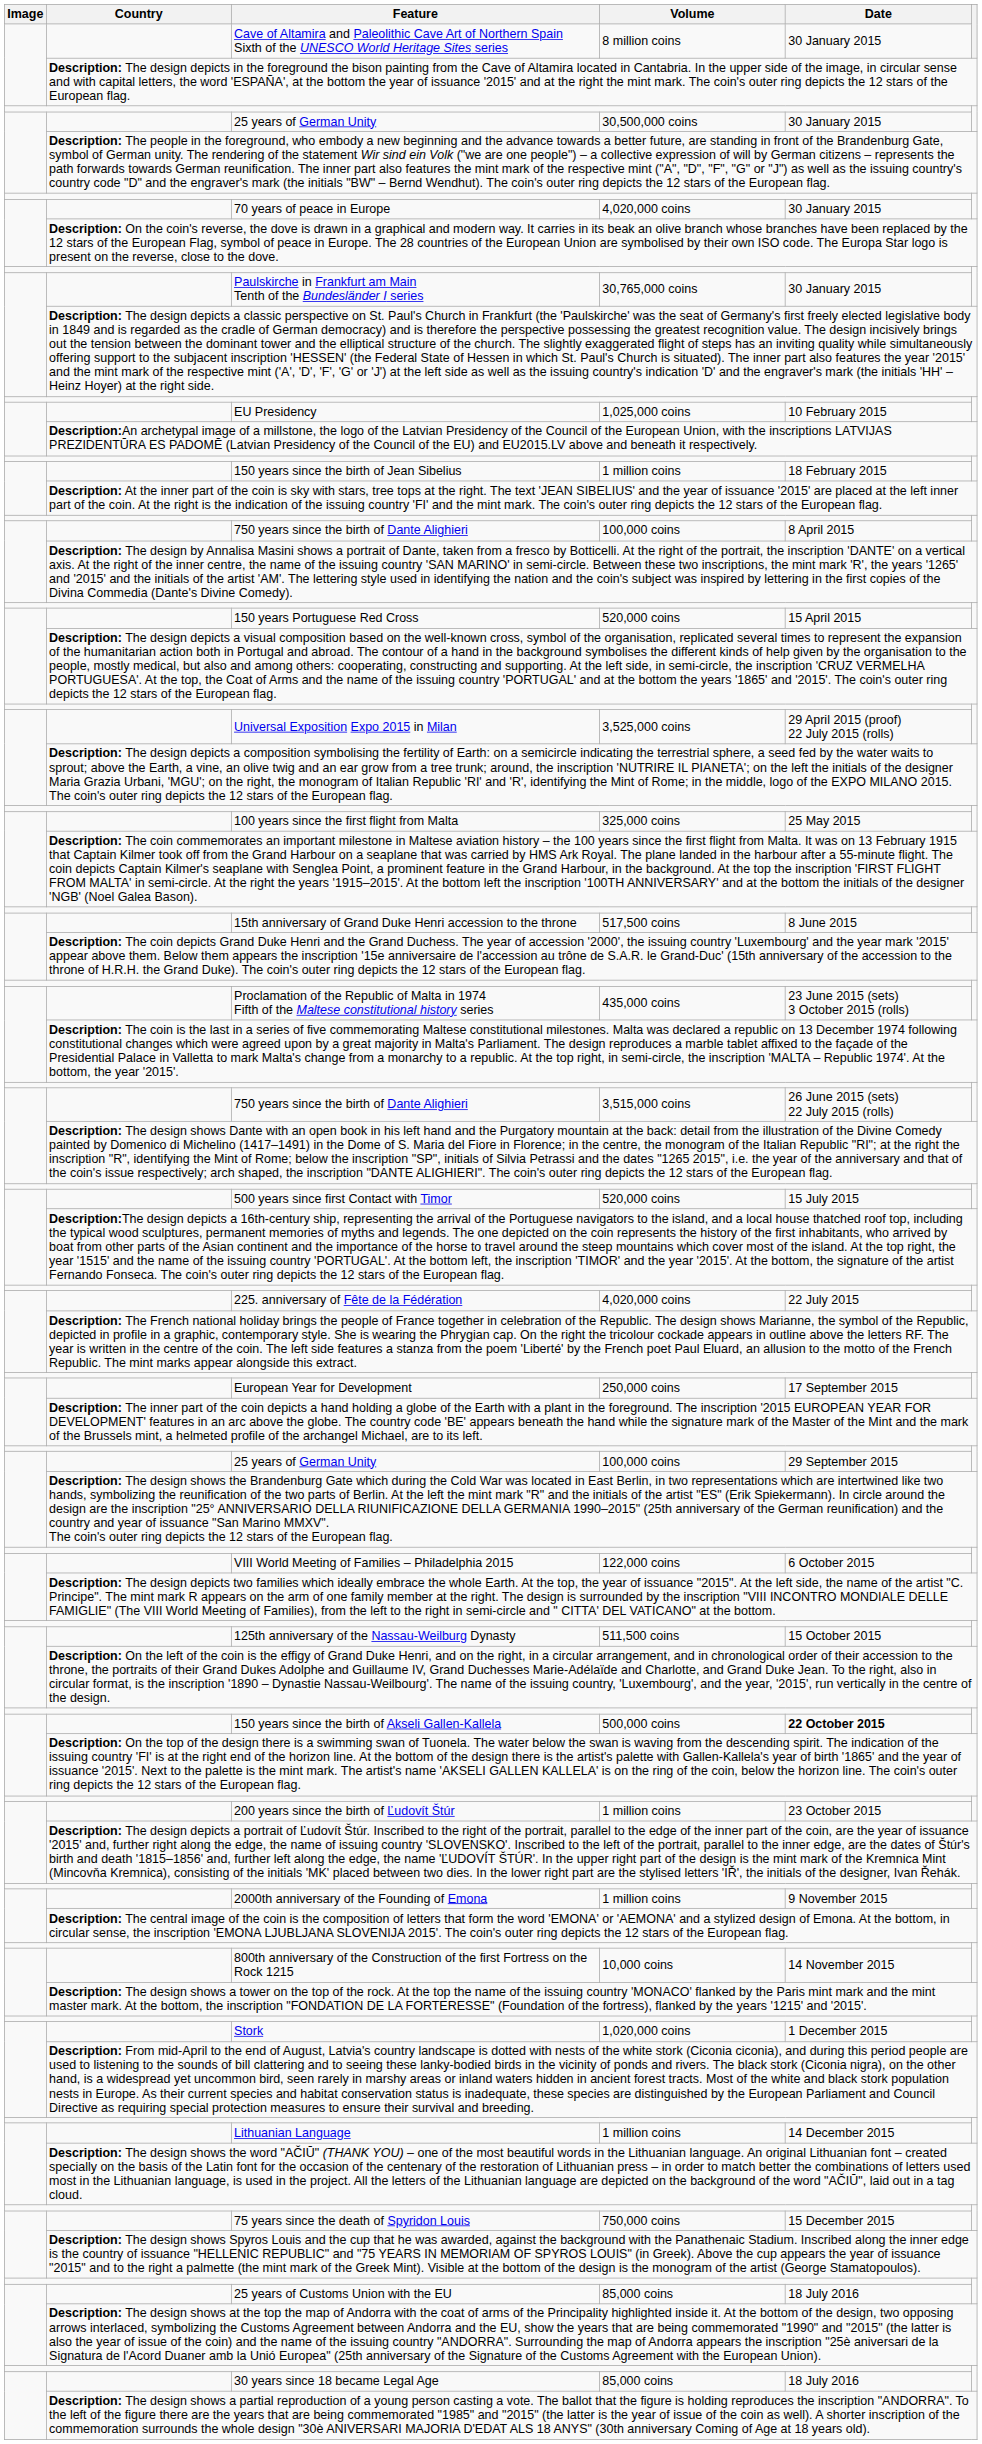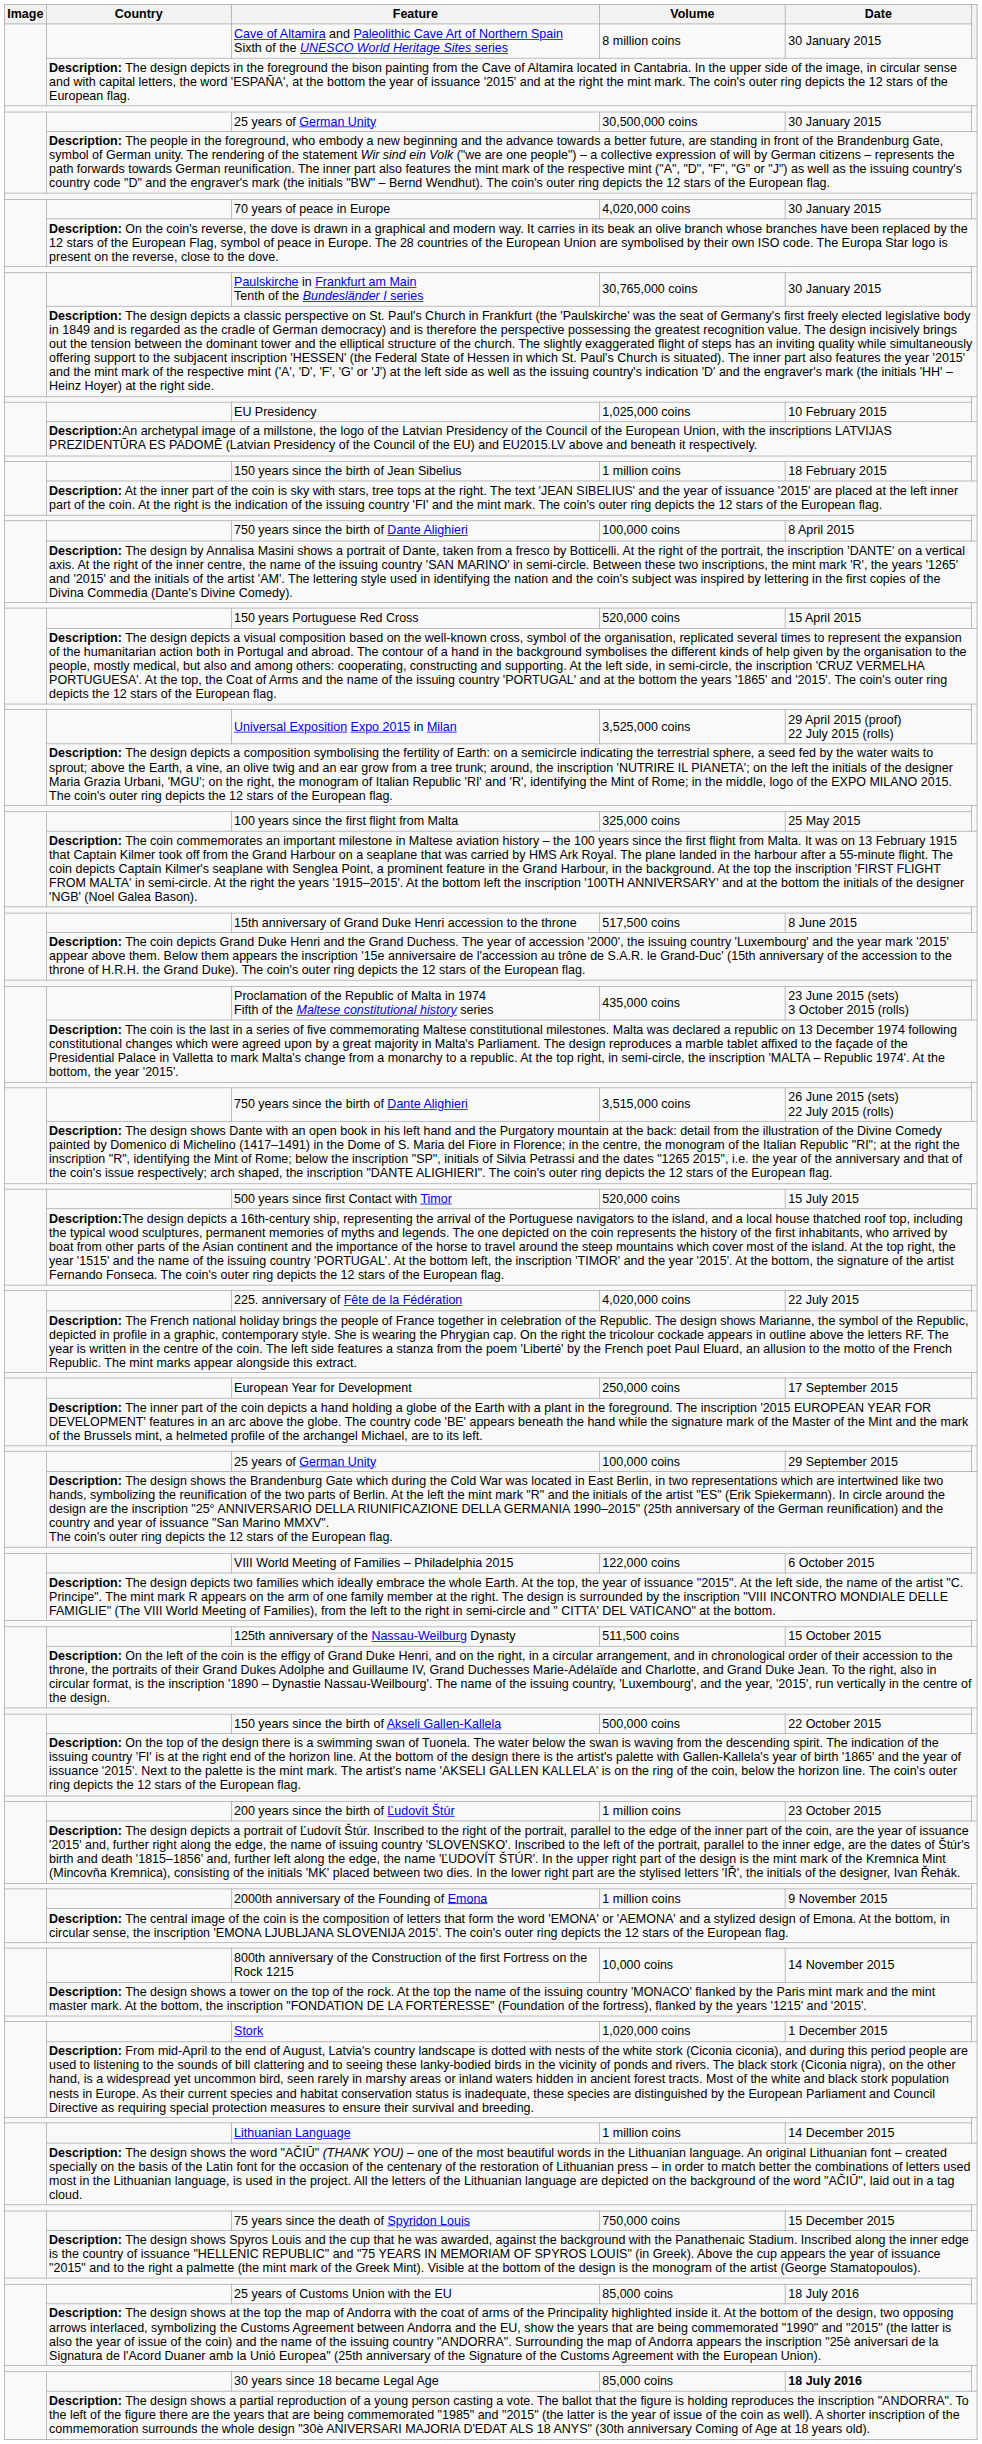(837, 1723) bold -> (835, 1723) normal
(824, 2381) normal -> (825, 2381) bold
